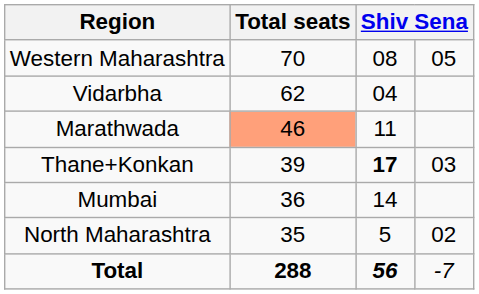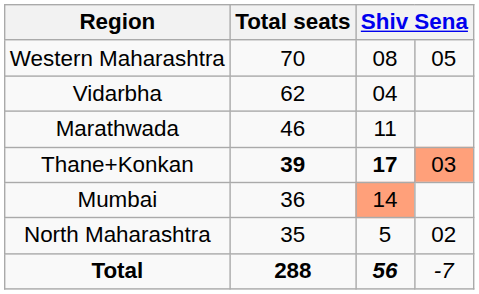(293, 128) lightsalmon background -> (293, 128) no background
(293, 164) normal -> (293, 164) bold
(444, 164) no background -> (444, 164) lightsalmon background
(385, 199) no background -> (385, 199) lightsalmon background
